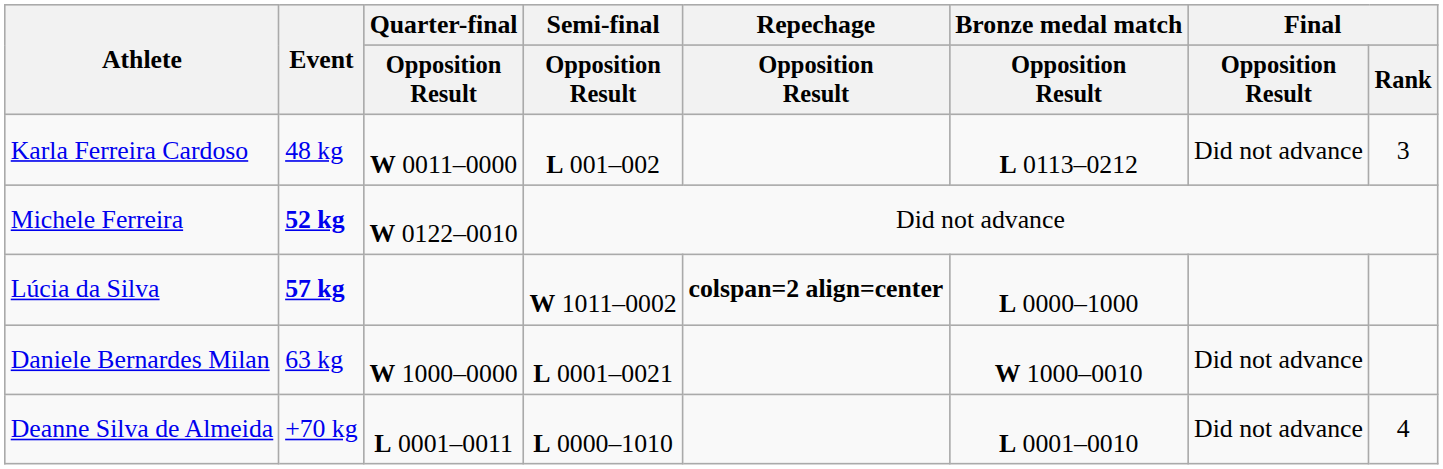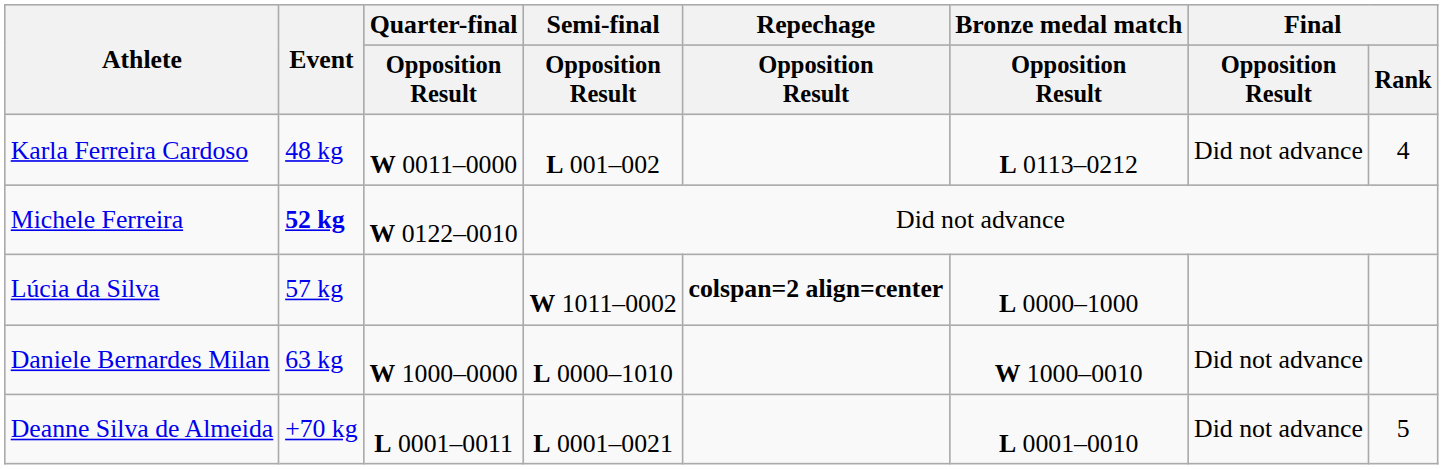(1403, 149) 3 -> (1403, 149) 4
(315, 289) bold -> (314, 289) normal
(603, 373) L 0001–0021 -> (603, 373) L 0000–1010
(603, 443) L 0000–1010 -> (603, 443) L 0001–0021
(1403, 428) 4 -> (1403, 428) 5
